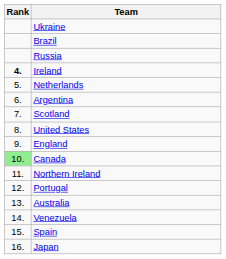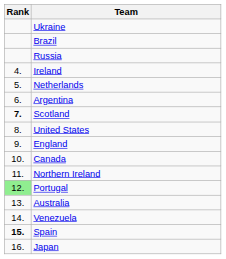(18, 71) bold -> (18, 71) normal
(18, 115) normal -> (18, 115) bold
(18, 159) lightgreen background -> (18, 159) no background
(18, 188) no background -> (18, 188) lightgreen background
(18, 232) normal -> (18, 232) bold
